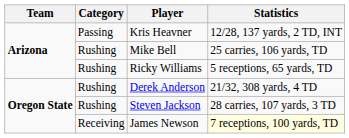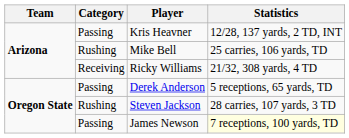(97, 68) Rushing -> (101, 68) Receiving
(271, 68) 5 receptions, 65 yards, TD -> (264, 68) 21/32, 308 yards, 4 TD
(97, 87) Rushing -> (95, 87) Passing
(264, 87) 21/32, 308 yards, 4 TD -> (271, 87) 5 receptions, 65 yards, TD
(101, 123) Receiving -> (95, 123) Passing
